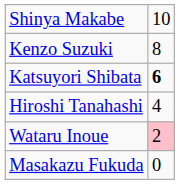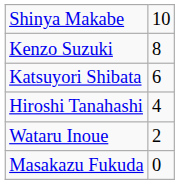(157, 77) bold -> (157, 77) normal
(157, 135) pink background -> (157, 135) no background
